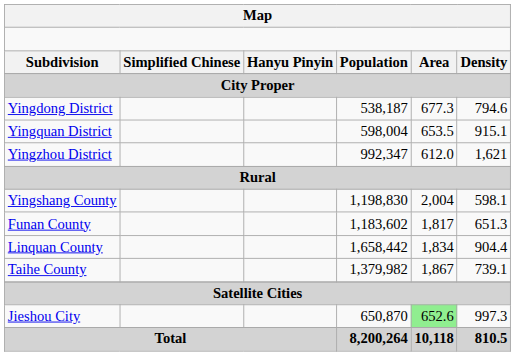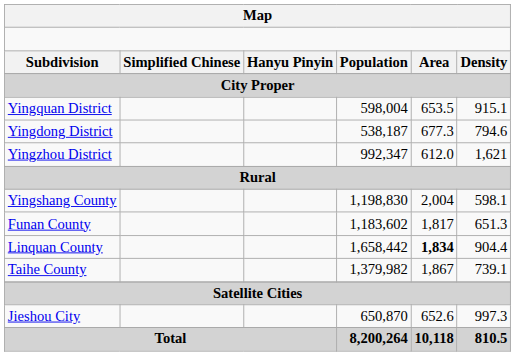rows swapped: (60, 108) <-> (60, 131)
(437, 246) normal -> (437, 246) bold
(437, 316) lightgreen background -> (437, 316) no background
